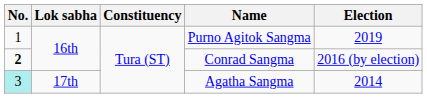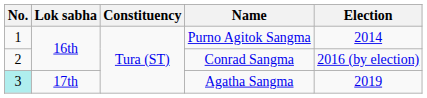(368, 37) 2019 -> (368, 37) 2014
(18, 59) bold -> (18, 59) normal
(368, 81) 2014 -> (368, 81) 2019
